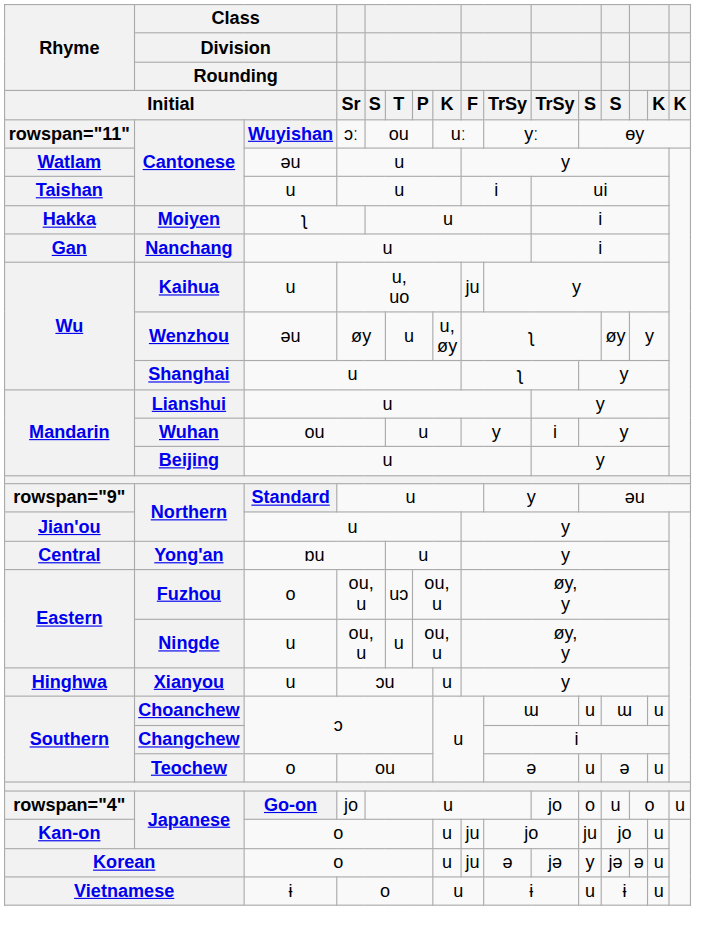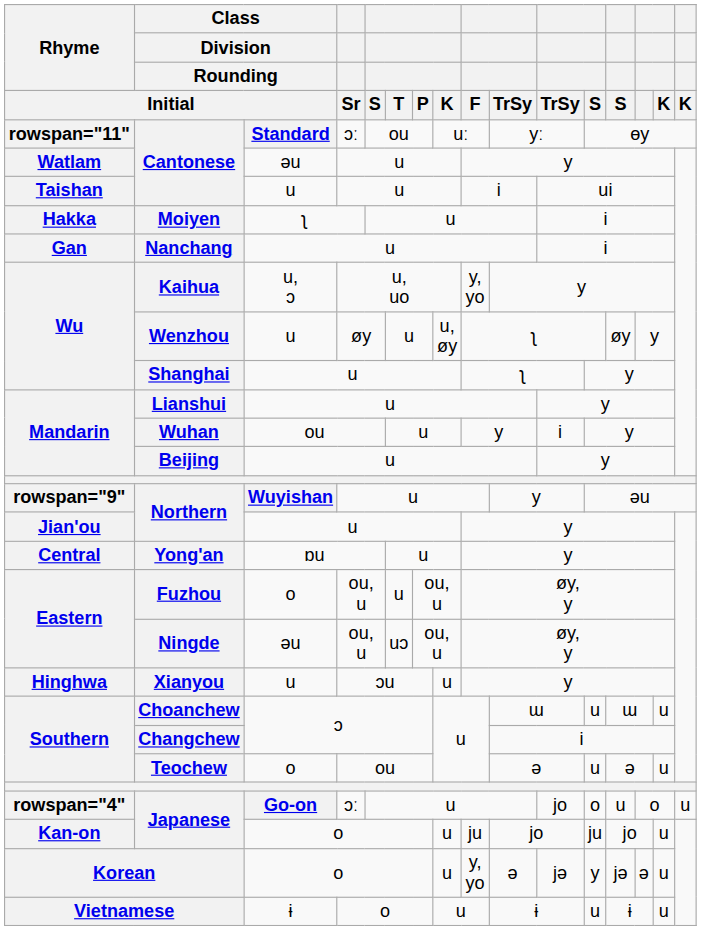(291, 133) Wuyishan -> (291, 133) Standard
(291, 287) u -> (291, 287) u, ɔ
(473, 287) ju -> (475, 287) y, yo
(291, 336) əu -> (291, 336) u
(291, 497) Standard -> (291, 497) Wuyishan
(399, 594) uɔ -> (399, 594) u
(291, 643) u -> (291, 643) əu
(399, 643) u -> (399, 643) uɔ
(351, 805) jo -> (351, 805) ɔː
(473, 862) ju -> (475, 872) y, yo
